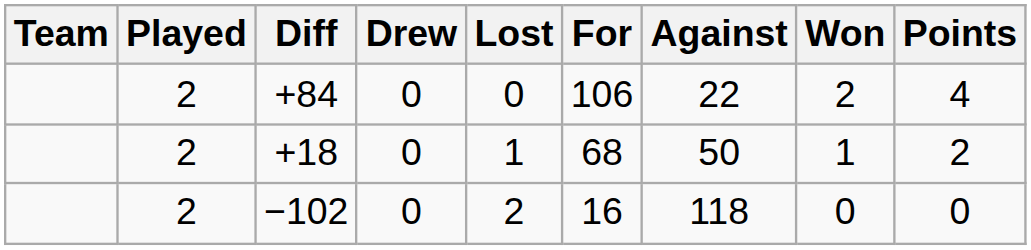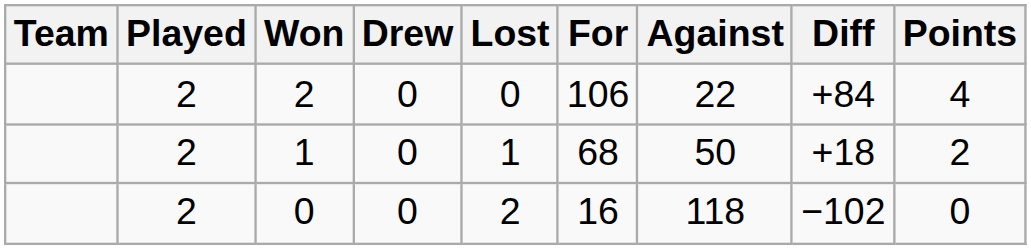columns swapped: (845, 34) <-> (306, 34)
